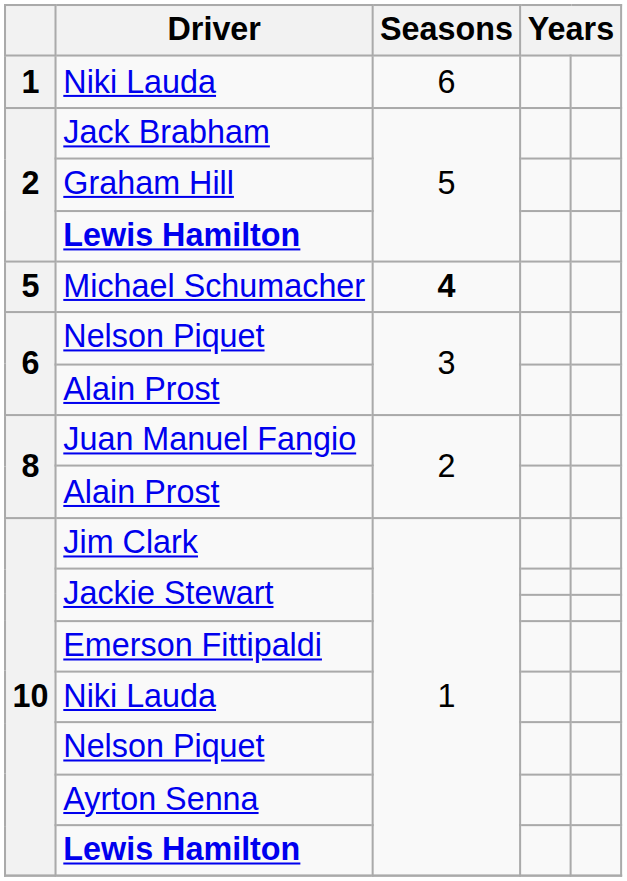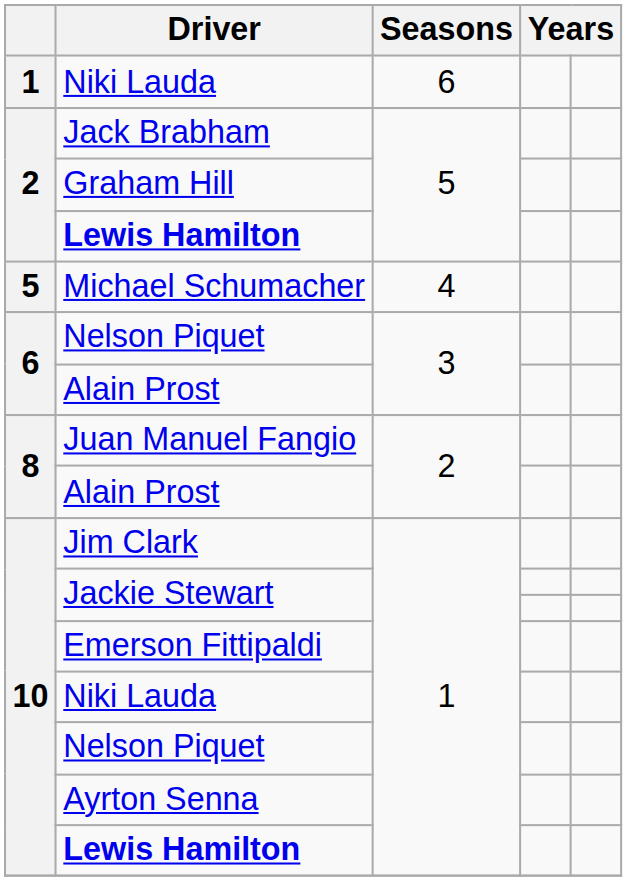(446, 286) bold -> (446, 286) normal
